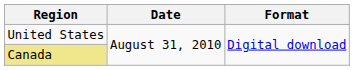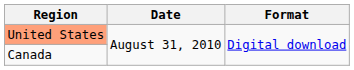(56, 35) no background -> (56, 35) lightsalmon background
(30, 55) khaki background -> (30, 55) no background
